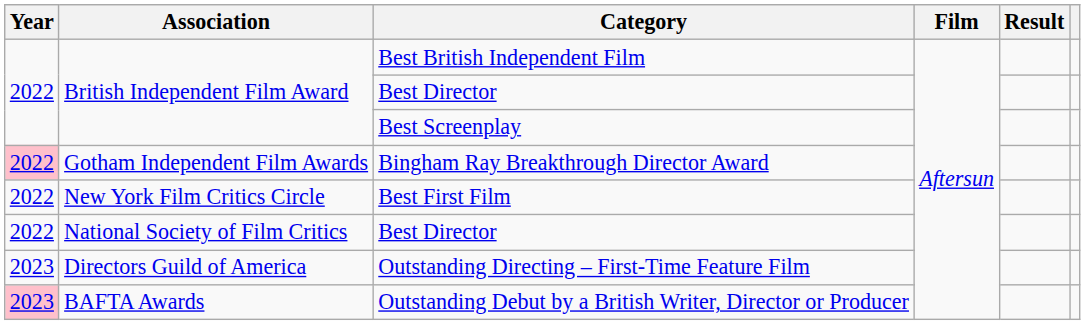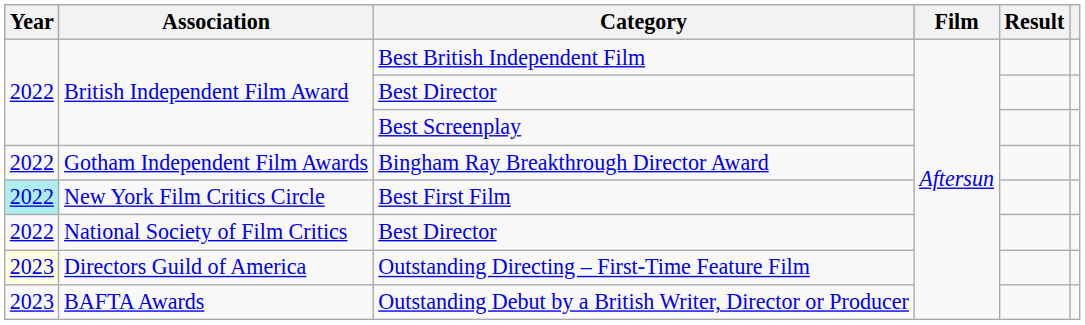(32, 162) pink background -> (32, 162) no background
(32, 197) no background -> (32, 197) paleturquoise background
(32, 267) no background -> (32, 267) lightyellow background
(32, 302) pink background -> (32, 302) no background
